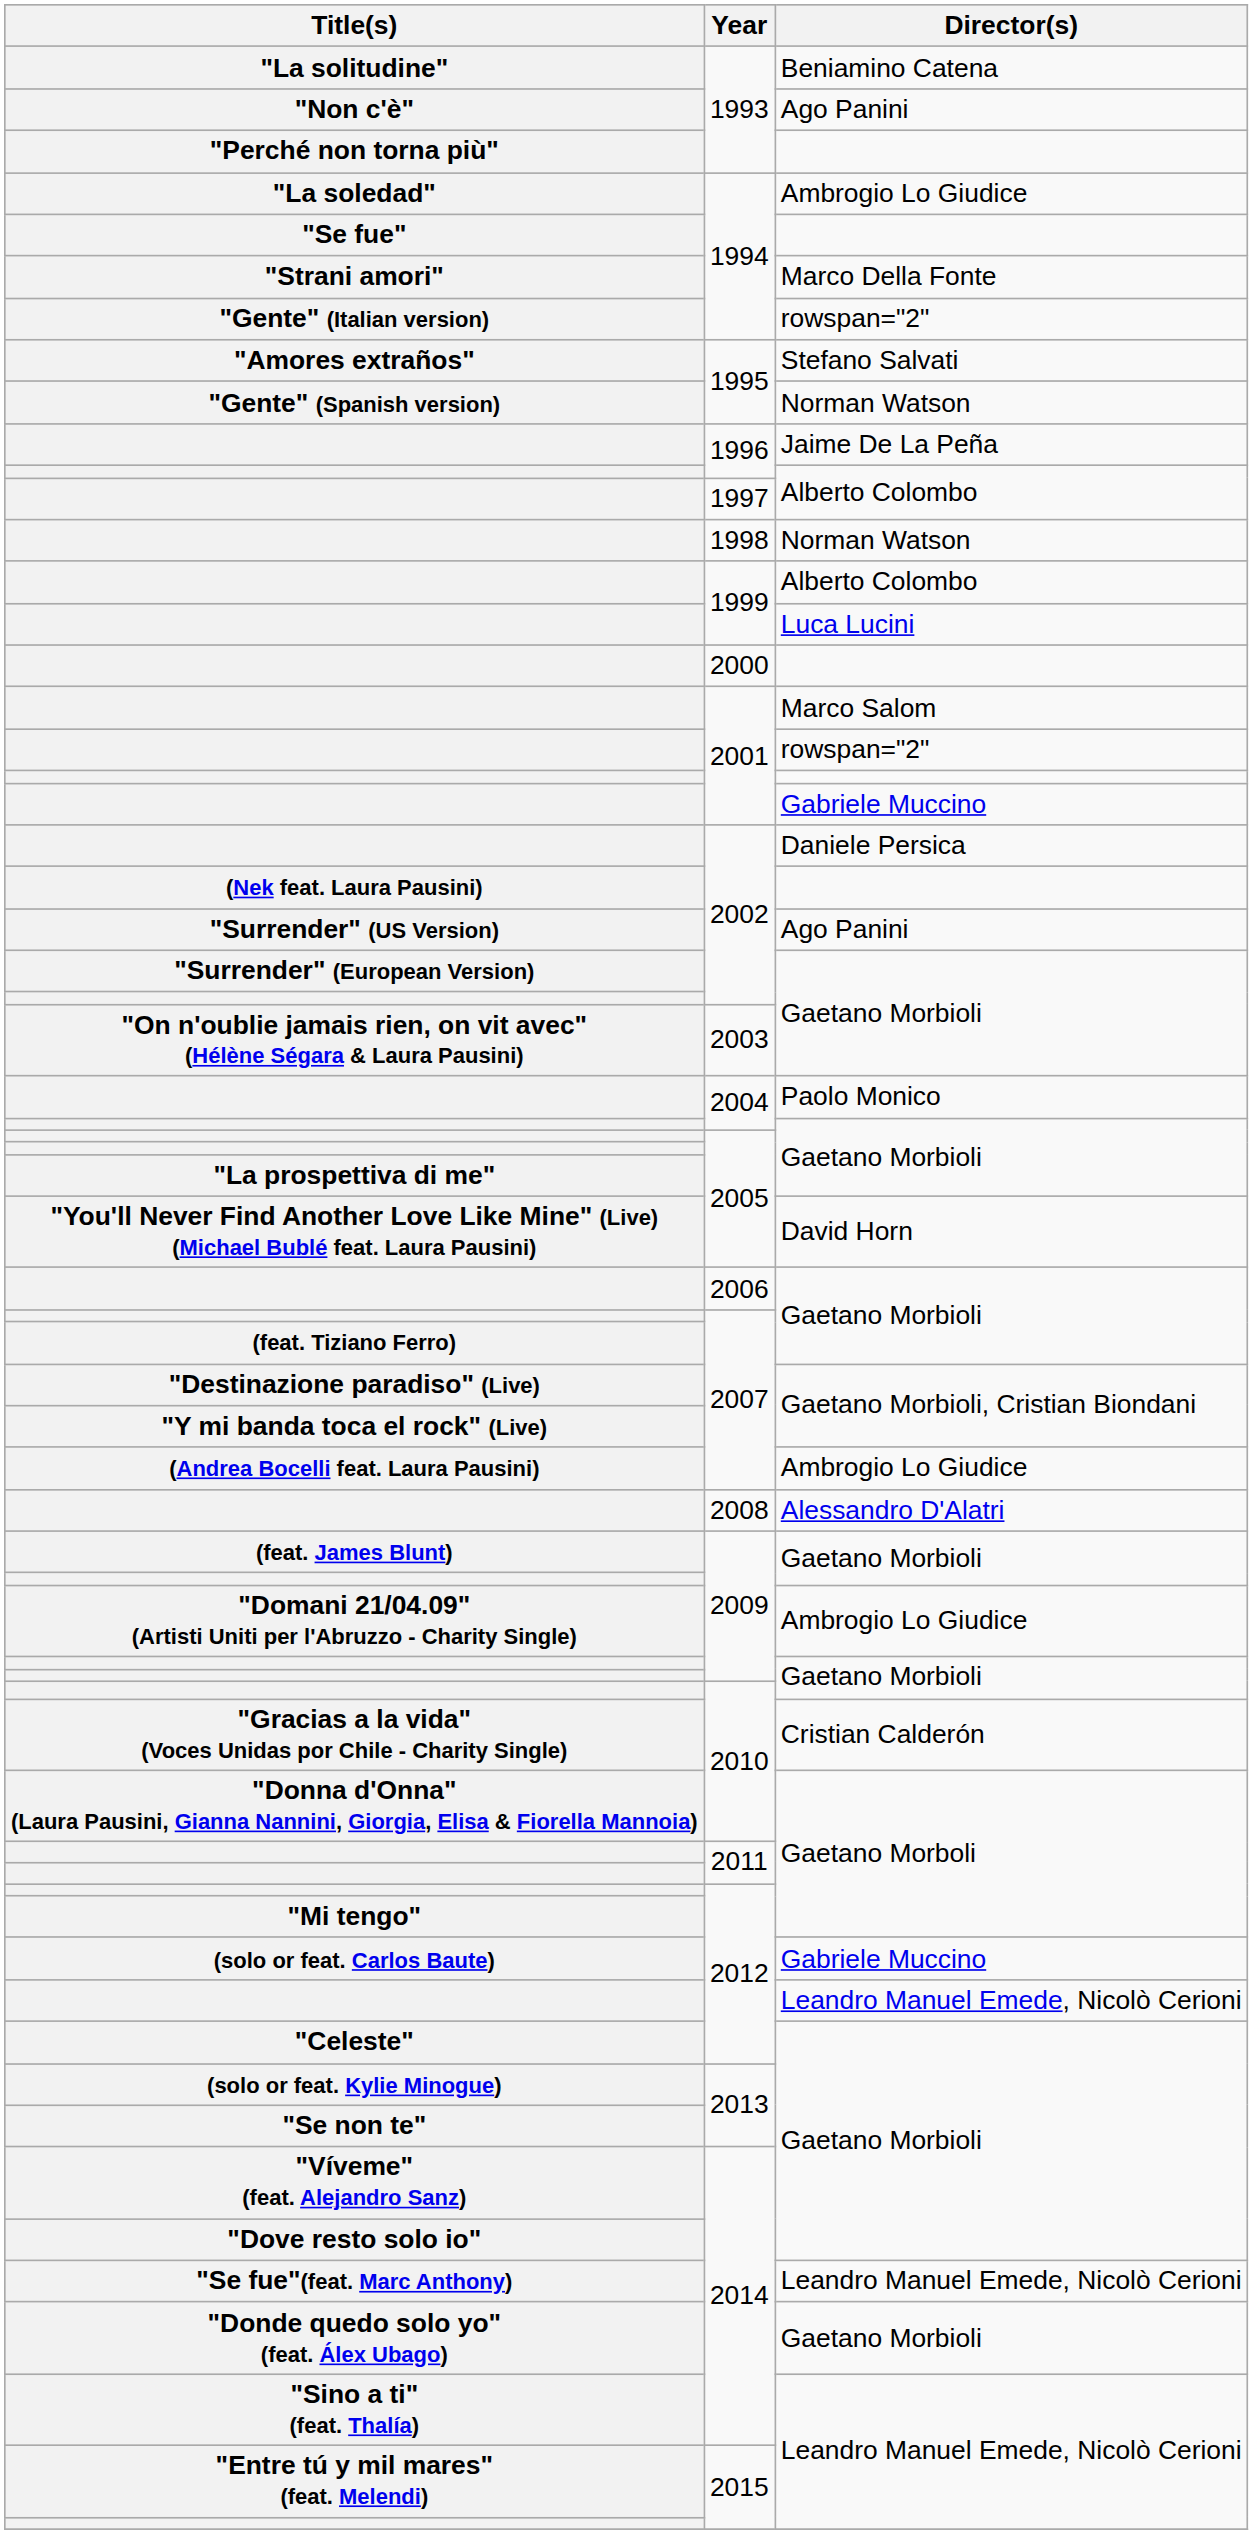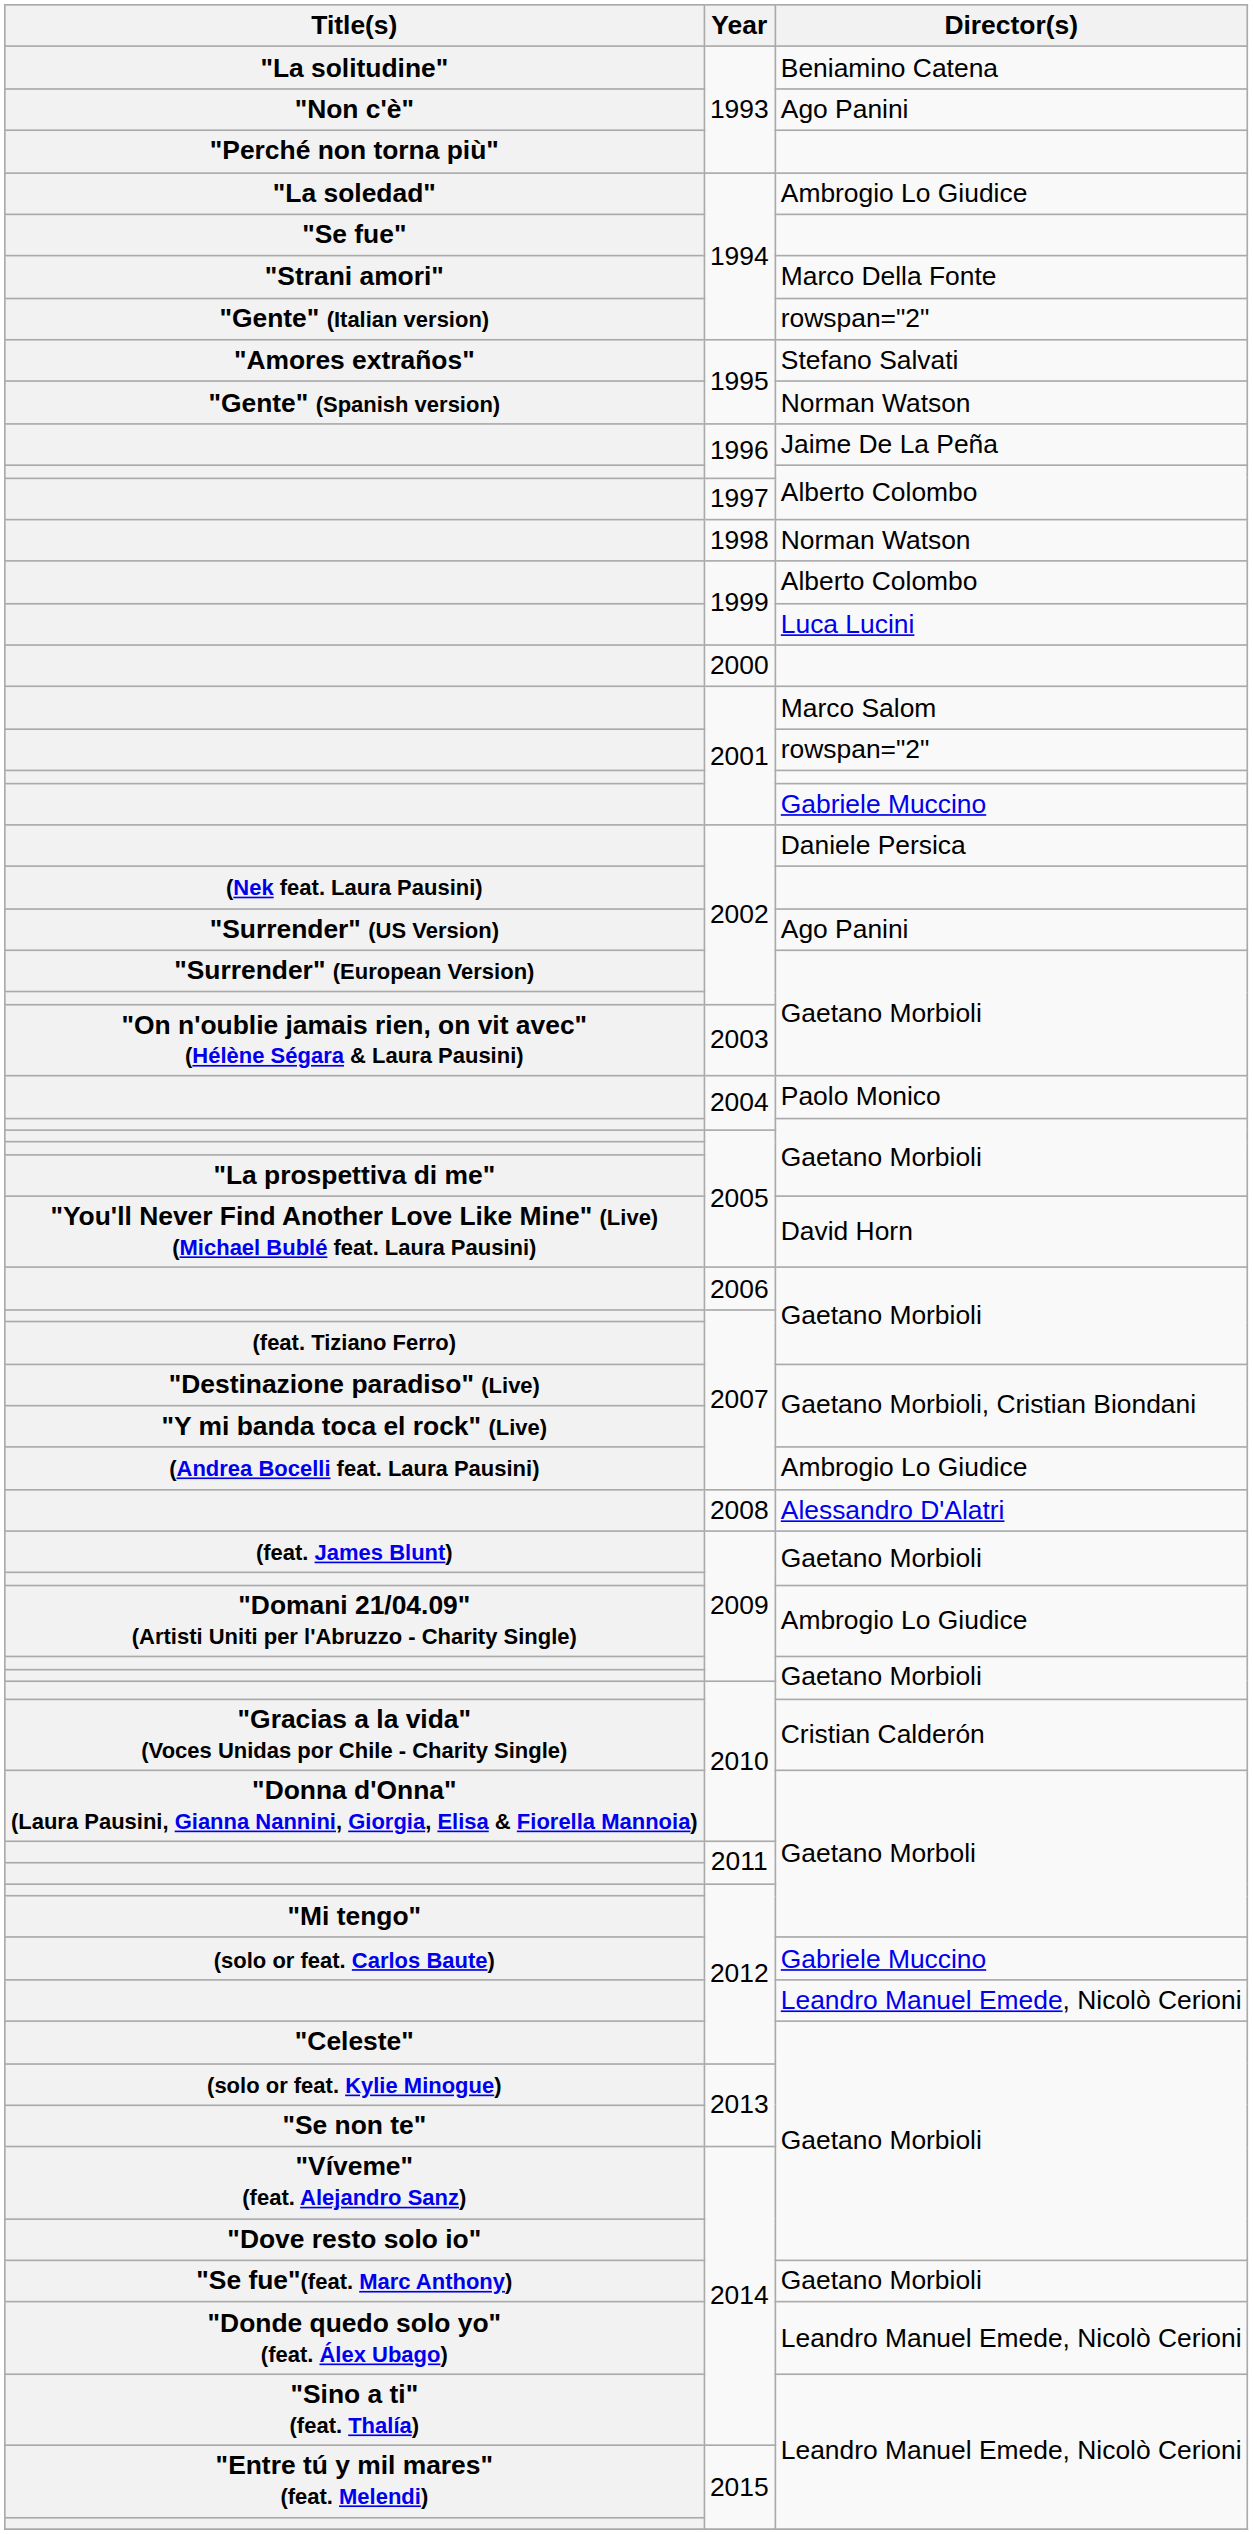(1011, 2280) Leandro Manuel Emede, Nicolò Cerioni -> (881, 2280) Gaetano Morbioli
(881, 2337) Gaetano Morbioli -> (1011, 2337) Leandro Manuel Emede, Nicolò Cerioni
